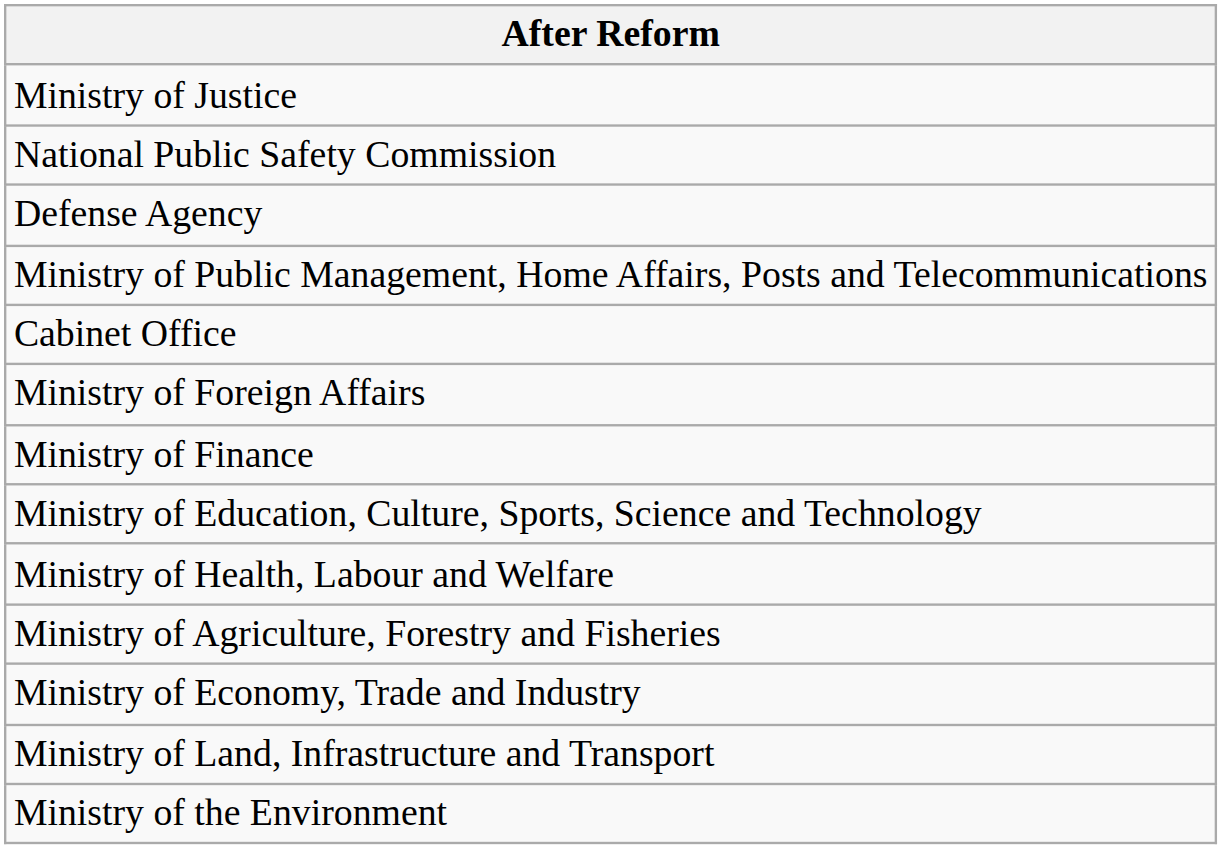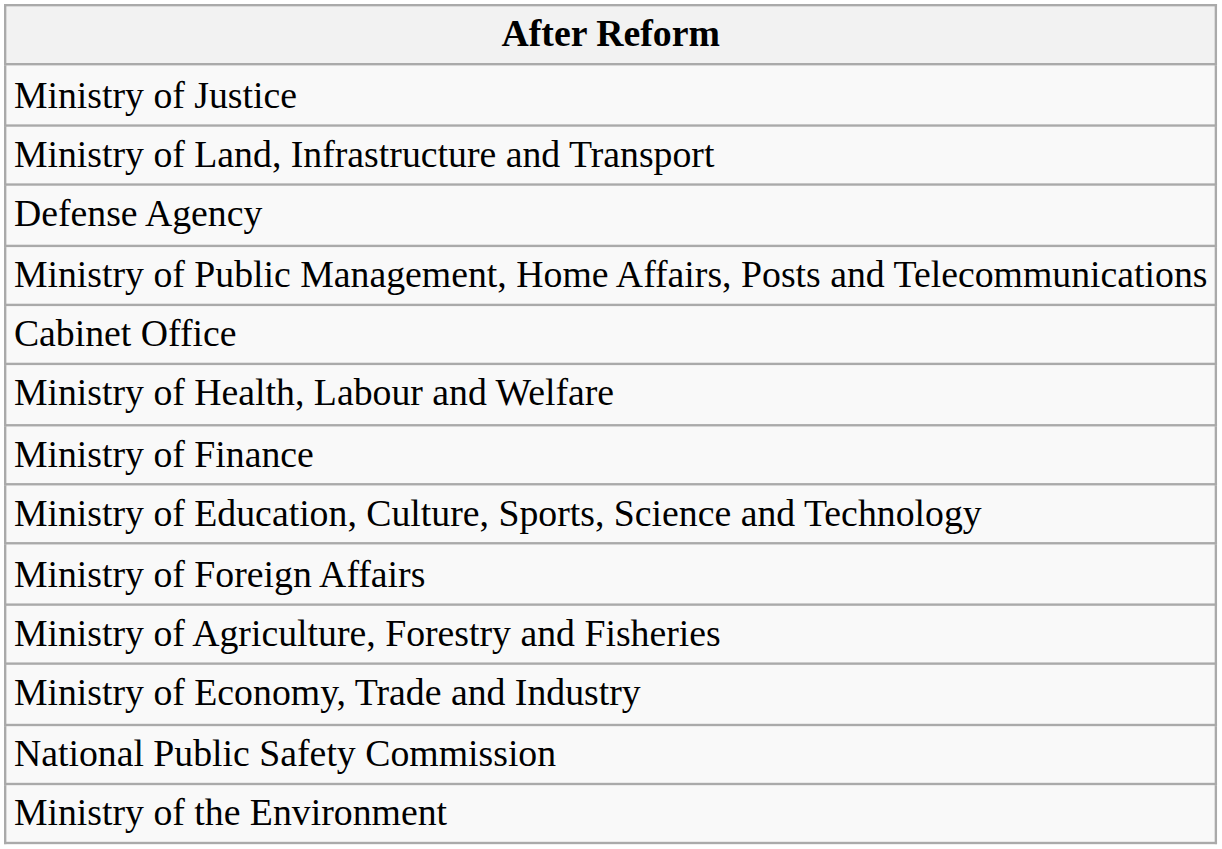(285, 154) National Public Safety Commission -> (364, 154) Ministry of Land, Infrastructure and Transport
(220, 393) Ministry of Foreign Affairs -> (314, 393) Ministry of Health, Labour and Welfare
(314, 573) Ministry of Health, Labour and Welfare -> (220, 573) Ministry of Foreign Affairs
(364, 753) Ministry of Land, Infrastructure and Transport -> (285, 753) National Public Safety Commission
